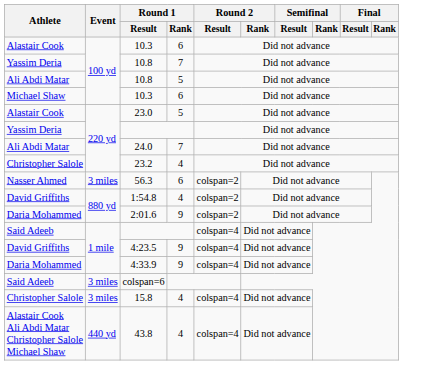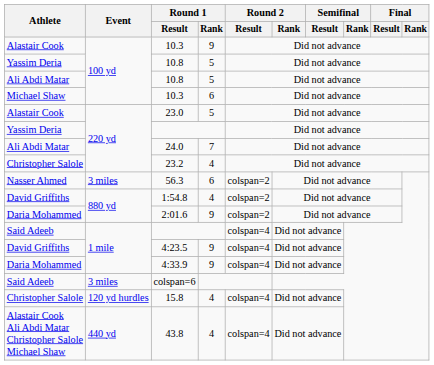(181, 46) 6 -> (212, 46) 9
(181, 62) 7 -> (212, 62) 5
(103, 299) 3 miles -> (118, 299) 120 yd hurdles
